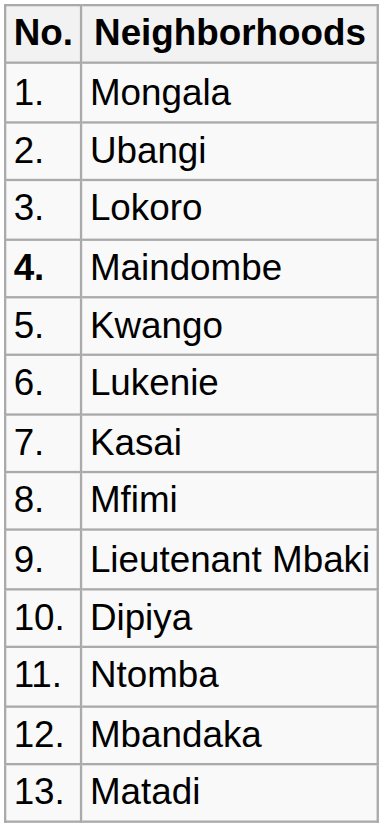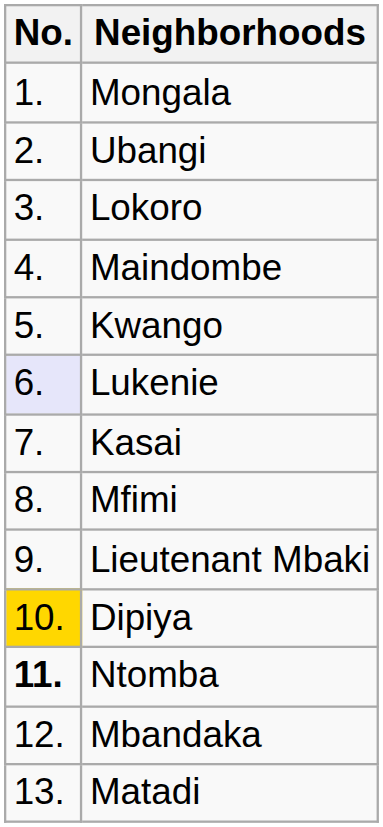(29, 267) bold -> (29, 267) normal
(29, 383) no background -> (29, 383) lavender background
(39, 617) no background -> (39, 617) gold background
(38, 675) normal -> (38, 675) bold
